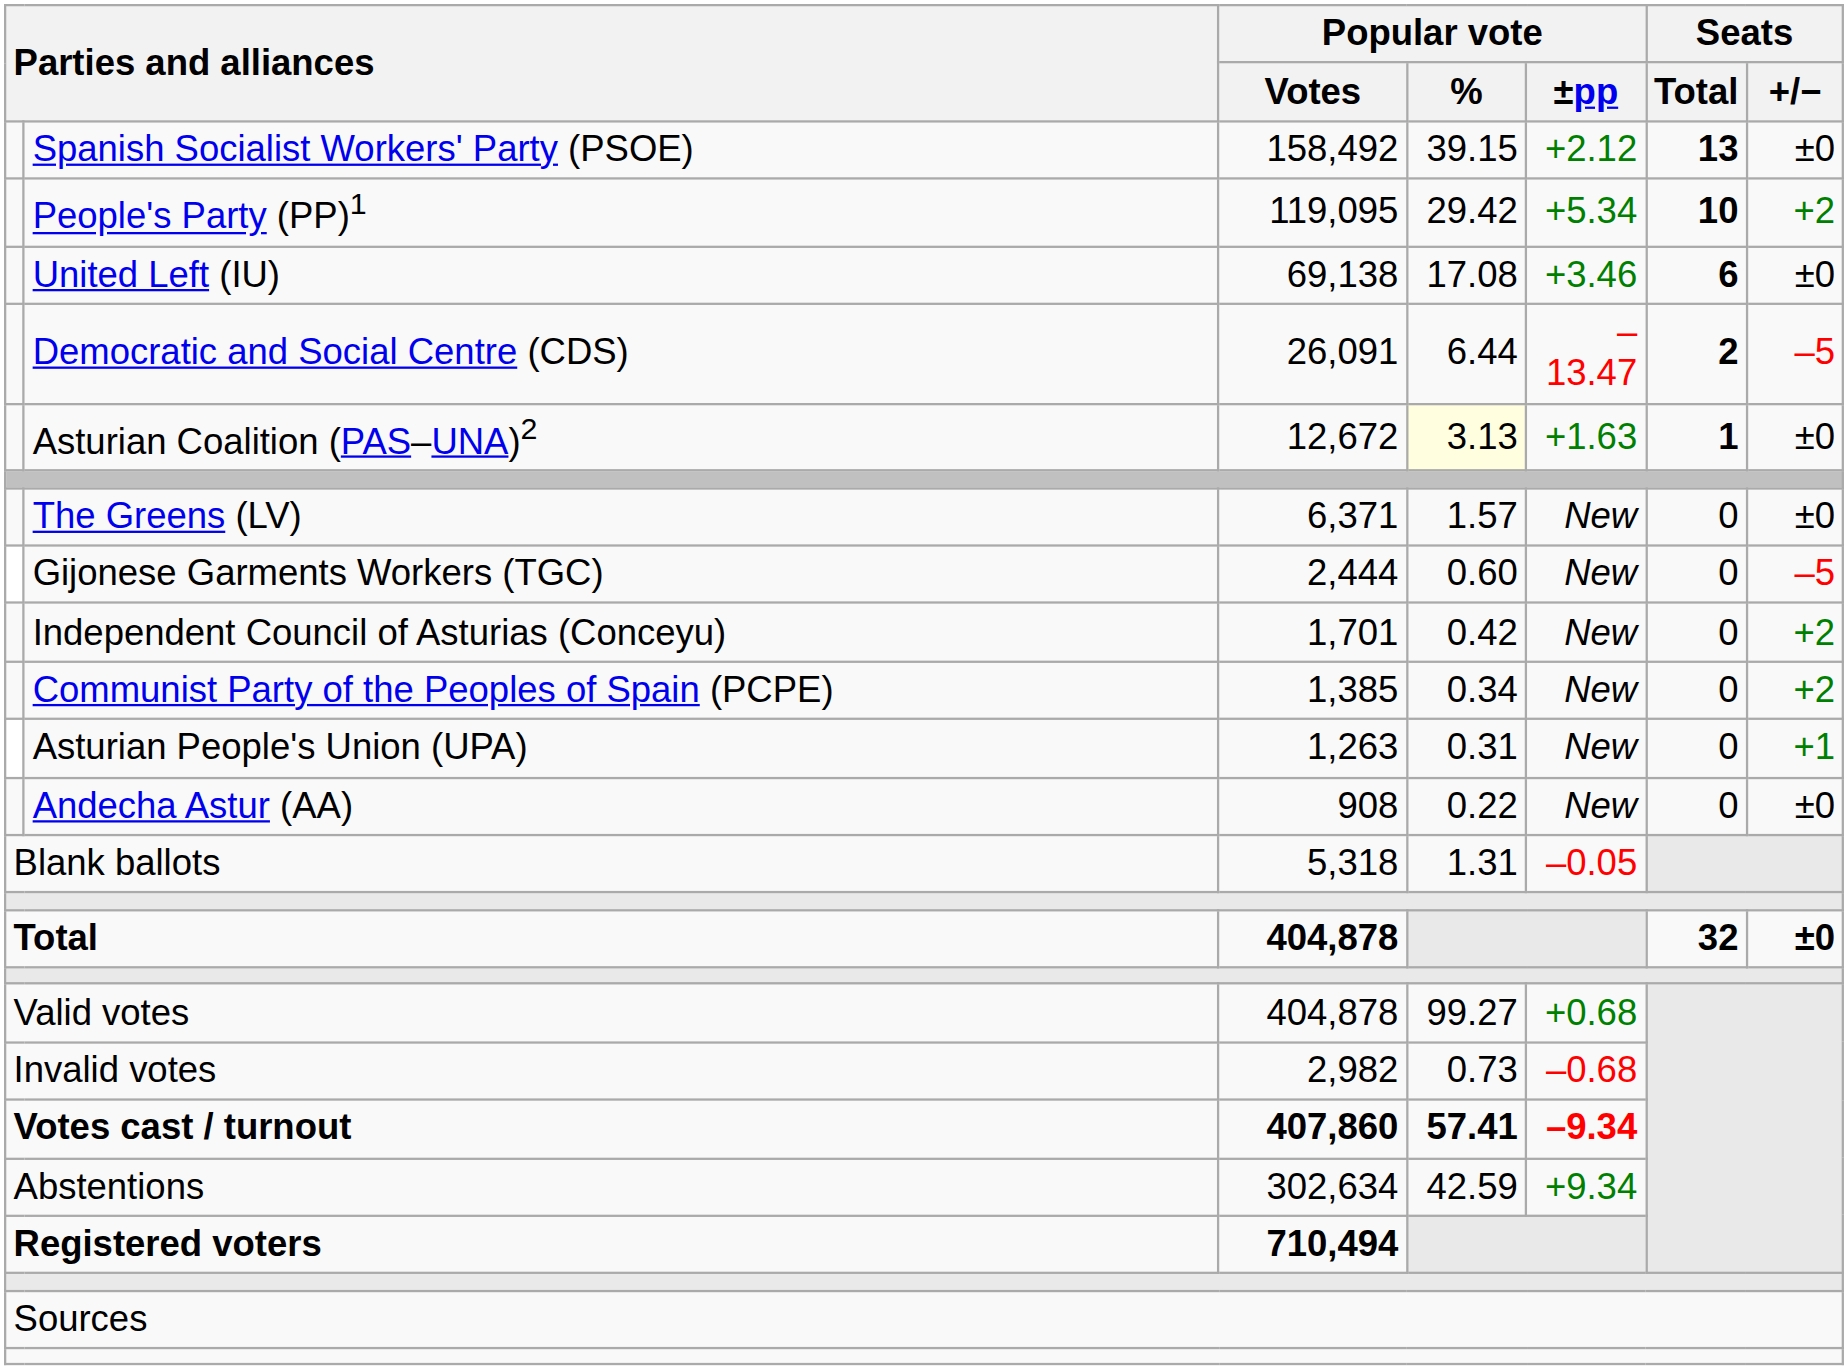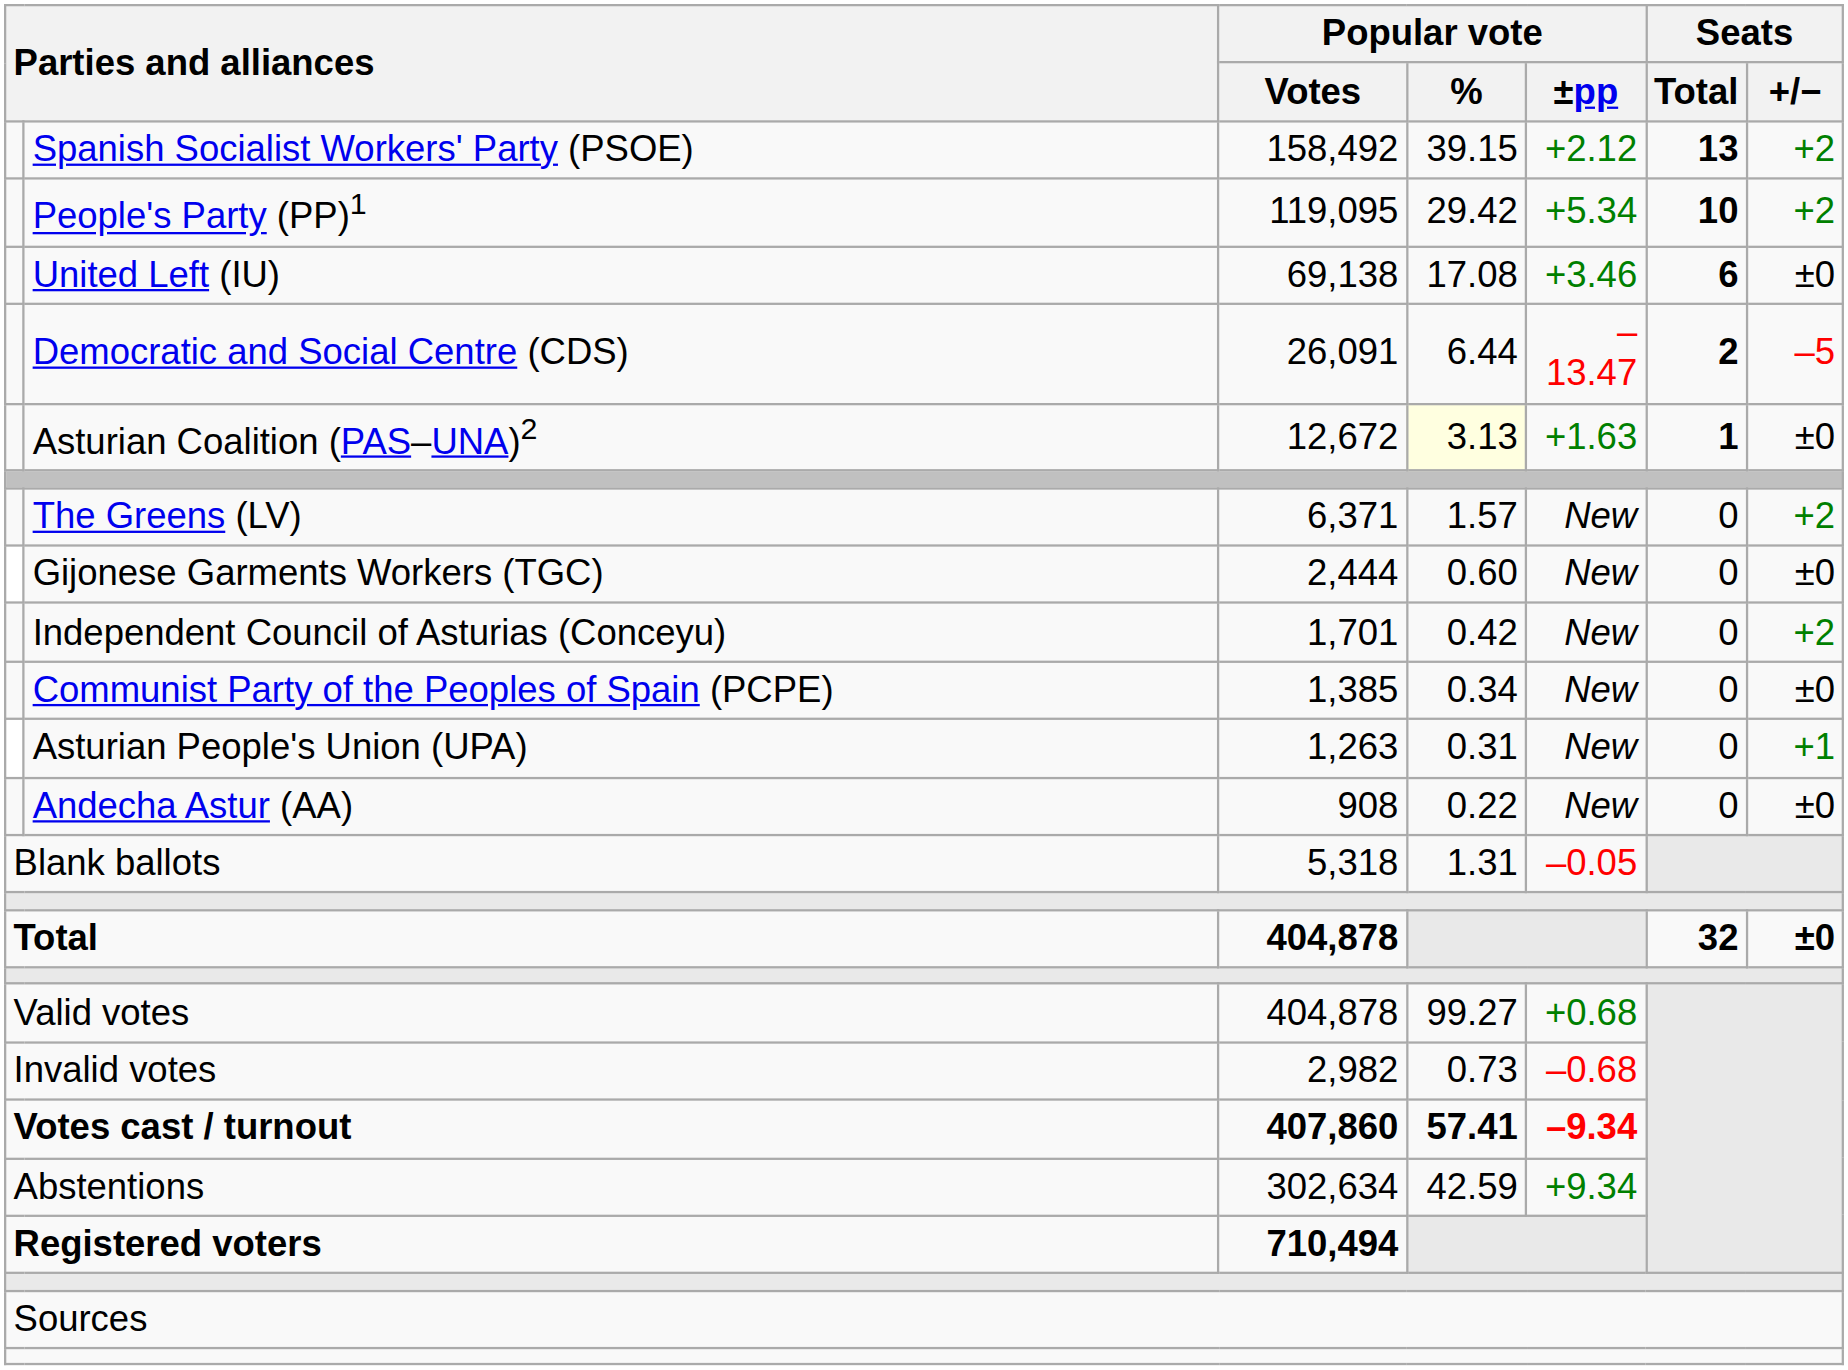(1815, 149) ±0 -> (1814, 149) +2
(1815, 516) ±0 -> (1814, 516) +2
(1815, 573) –5 -> (1815, 573) ±0
(1814, 689) +2 -> (1815, 689) ±0
